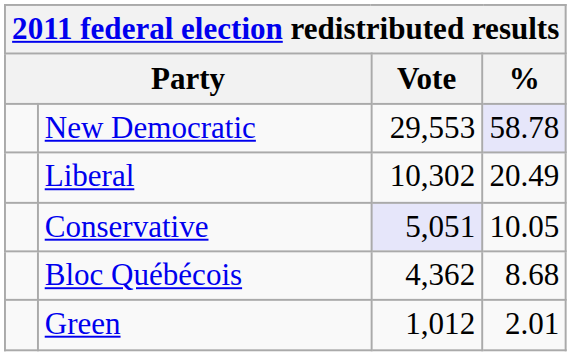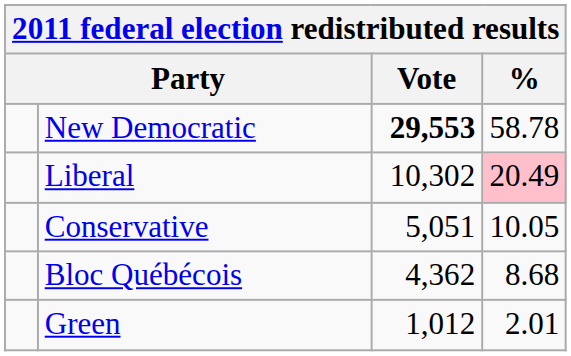(432, 127) normal -> (432, 127) bold
(524, 127) lavender background -> (524, 127) no background
(524, 176) no background -> (524, 176) pink background
(440, 226) lavender background -> (440, 226) no background
